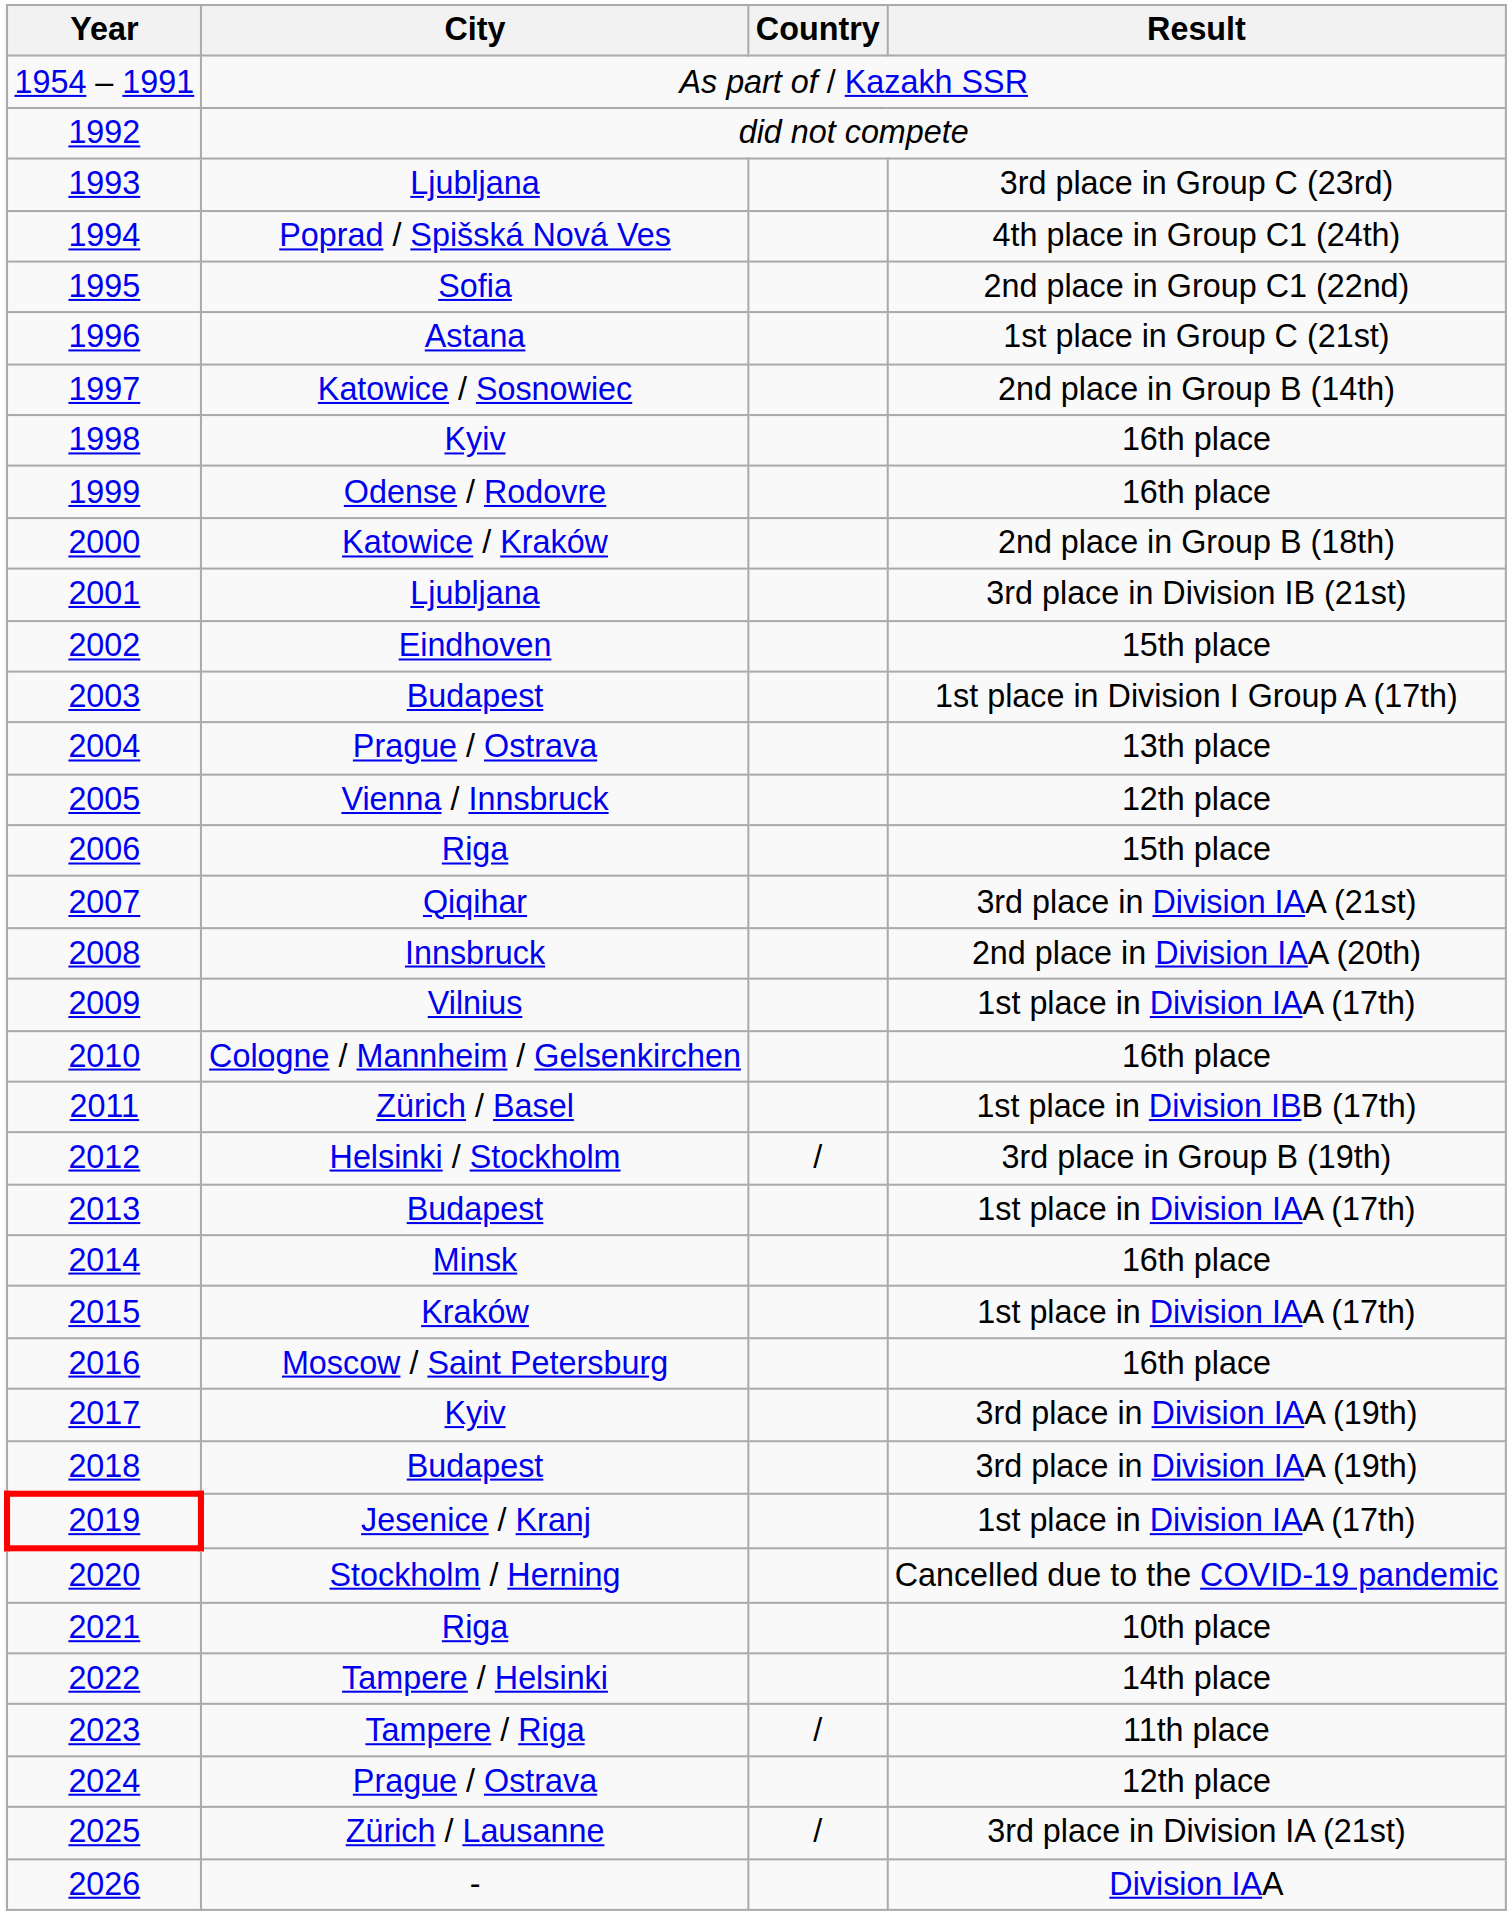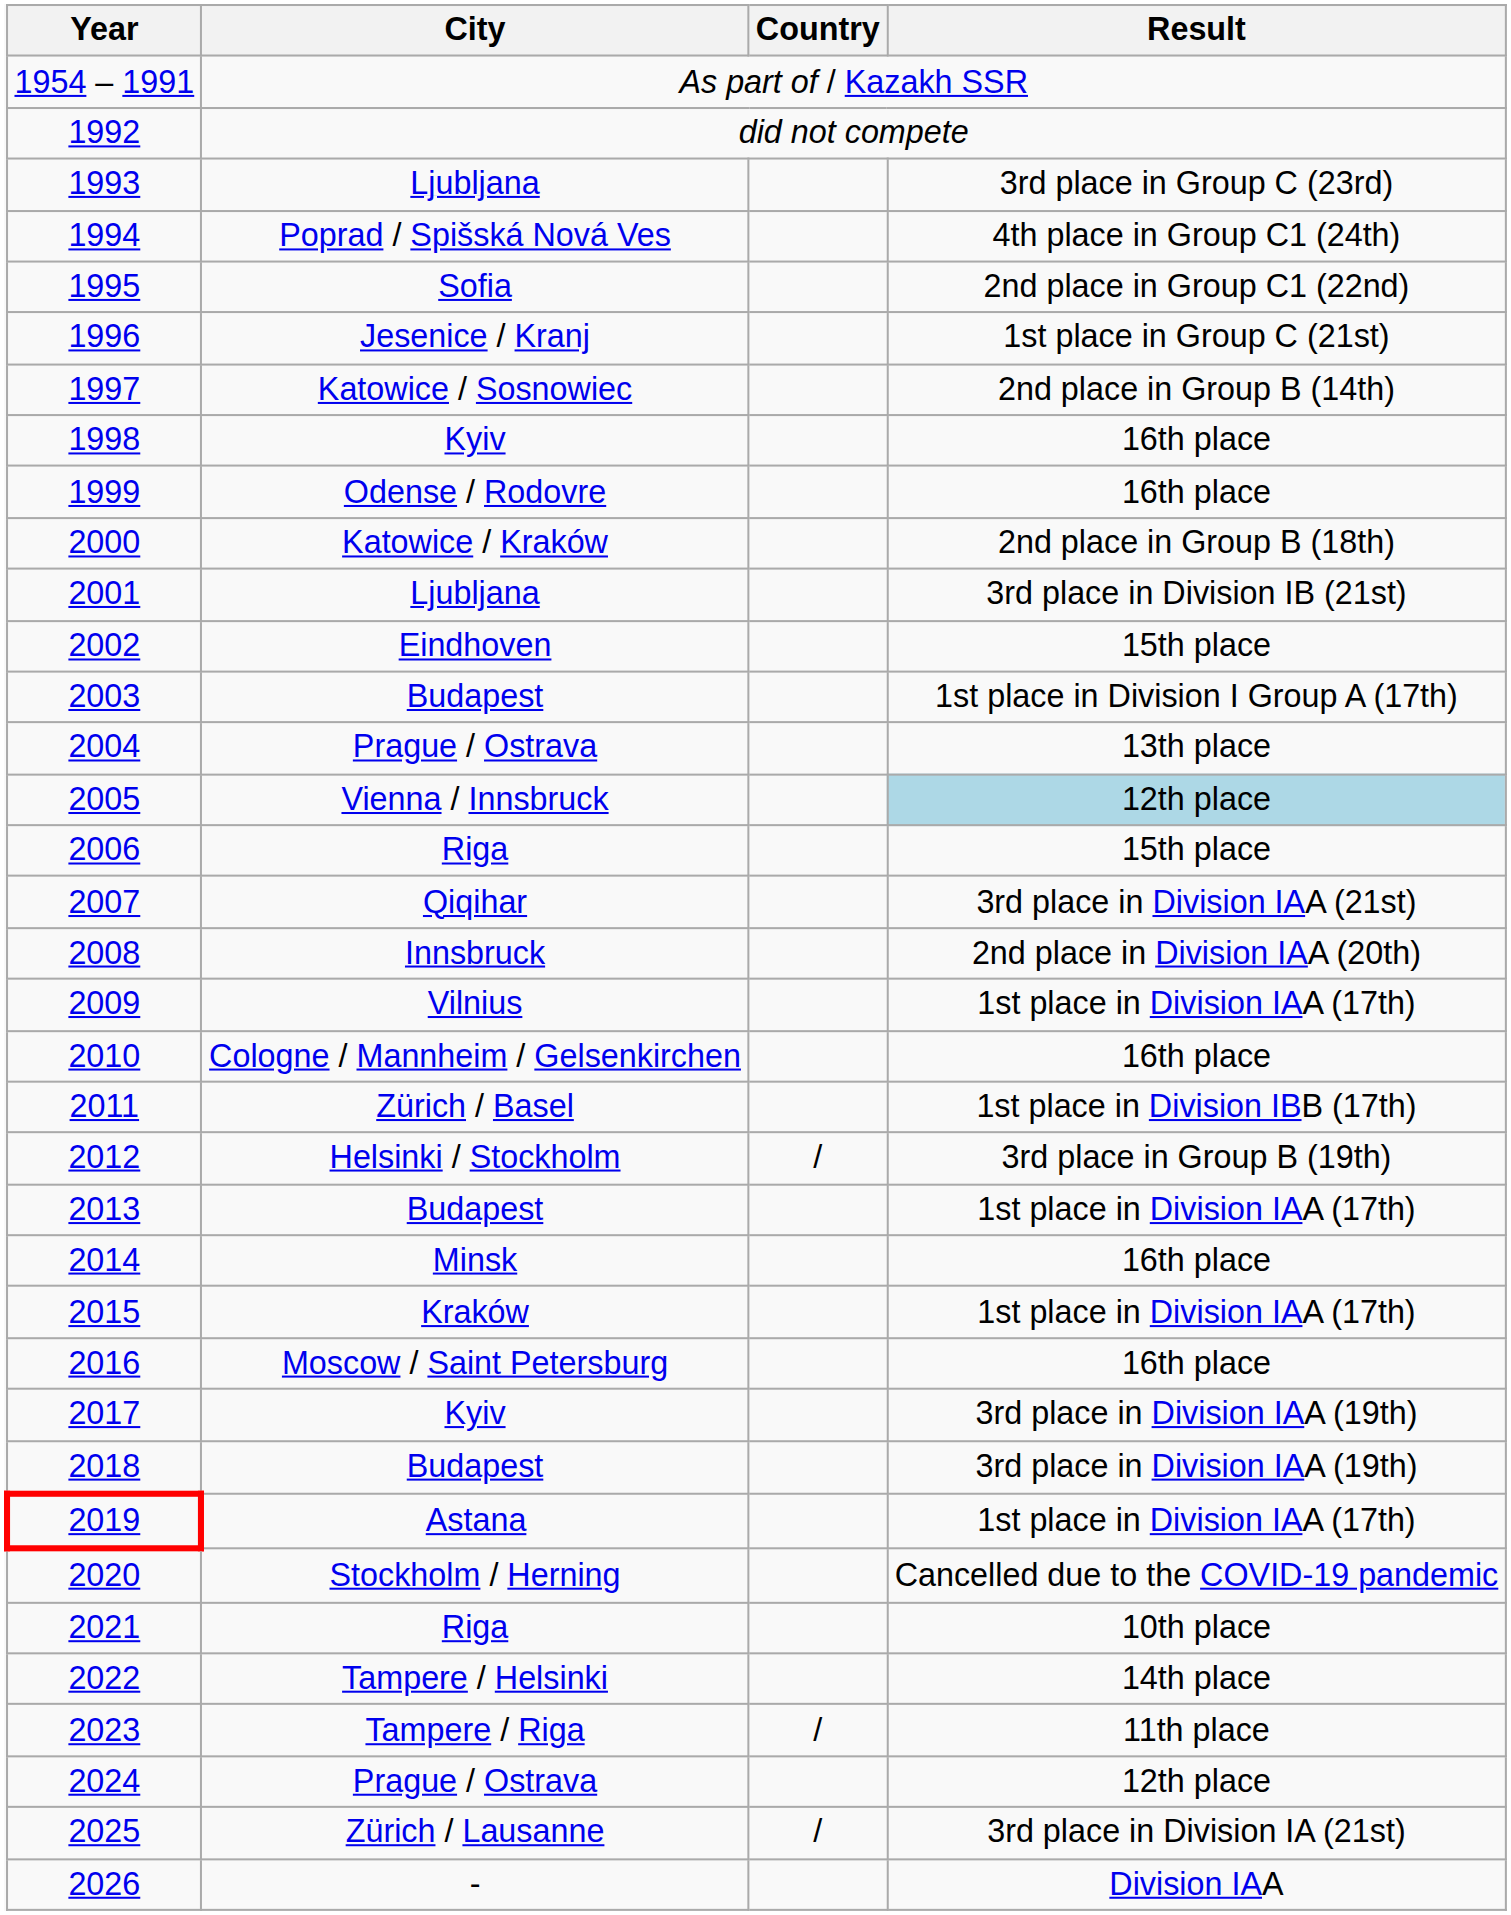(475, 337) Astana -> (475, 337) Jesenice / Kranj
(1196, 798) no background -> (1196, 798) lightblue background
(476, 1520) Jesenice / Kranj -> (476, 1520) Astana
